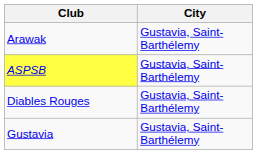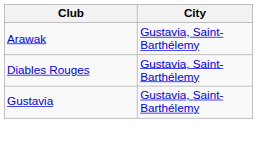- row: (27, 70)
